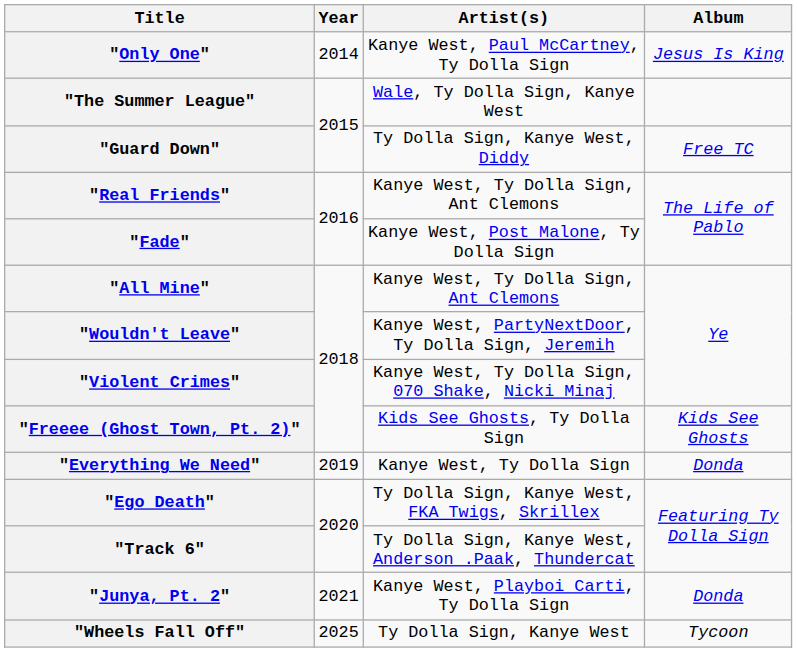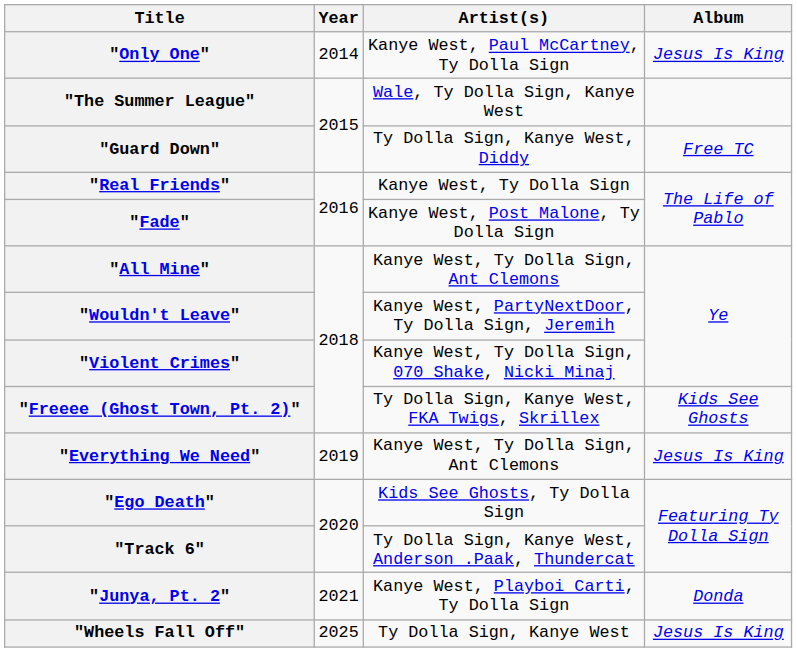(504, 195) Kanye West, Ty Dolla Sign, Ant Clemons -> (504, 186) Kanye West, Ty Dolla Sign
(504, 429) Kids See Ghosts, Ty Dolla Sign -> (504, 409) Ty Dolla Sign, Kanye West, FKA Twigs, Skrillex
(504, 466) Kanye West, Ty Dolla Sign -> (504, 456) Kanye West, Ty Dolla Sign, Ant Clemons
(718, 466) Donda -> (718, 456) Jesus Is King
(504, 503) Ty Dolla Sign, Kanye West, FKA Twigs, Skrillex -> (504, 503) Kids See Ghosts, Ty Dolla Sign
(718, 633) Tycoon -> (718, 633) Jesus Is King
